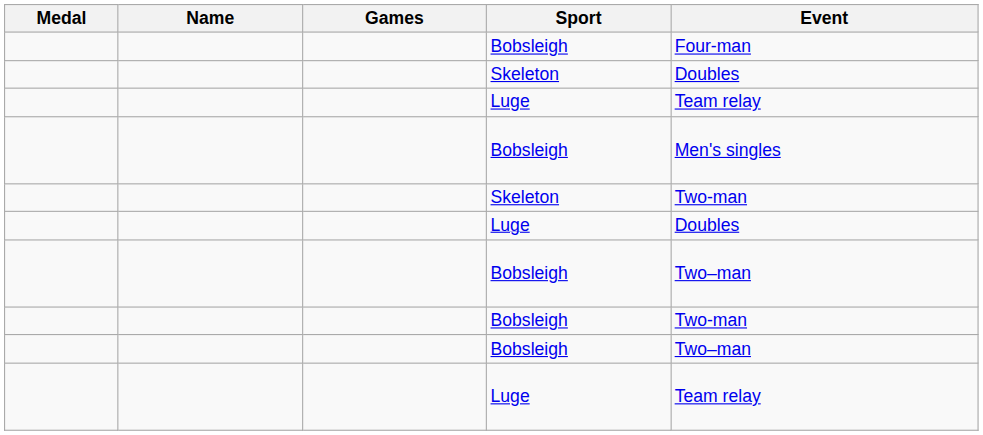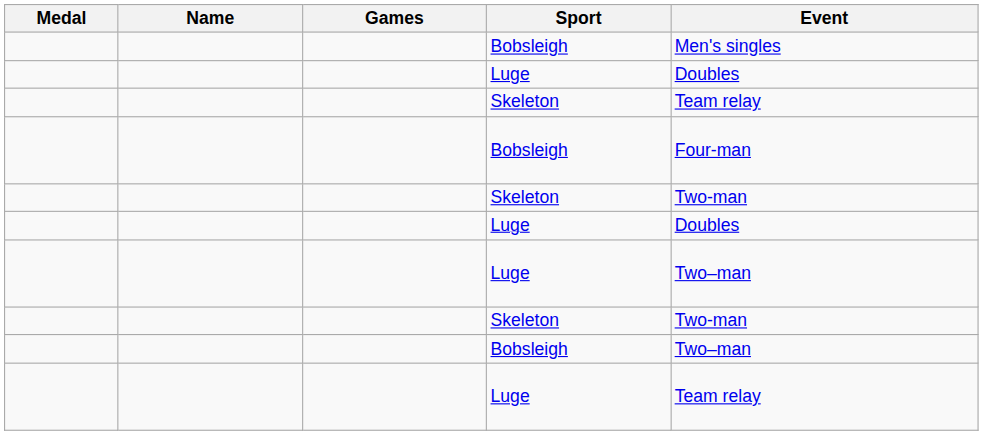(713, 46) Four-man -> (728, 46) Men's singles
(525, 74) Skeleton -> (510, 74) Luge
(510, 102) Luge -> (525, 102) Skeleton
(728, 149) Men's singles -> (713, 149) Four-man
(529, 273) Bobsleigh -> (510, 273) Luge
(529, 320) Bobsleigh -> (525, 320) Skeleton
